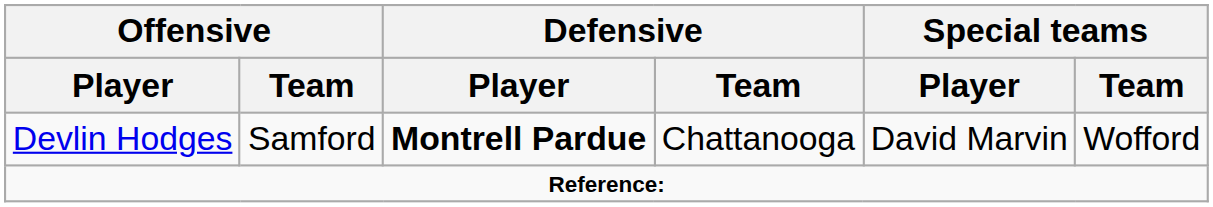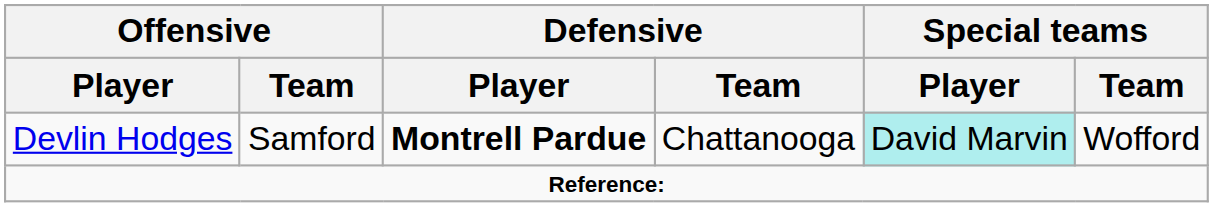(969, 138) no background -> (969, 138) paleturquoise background
